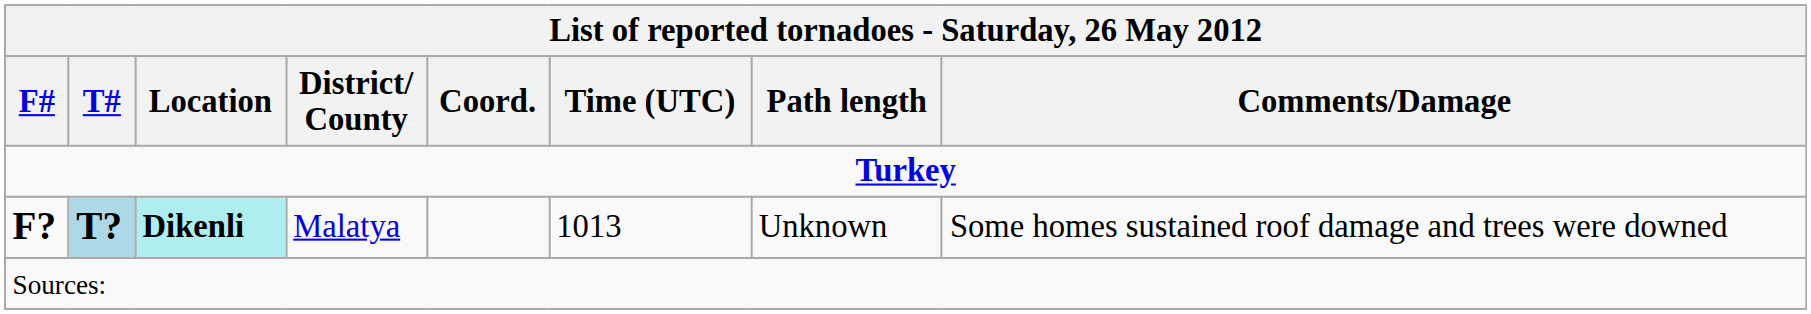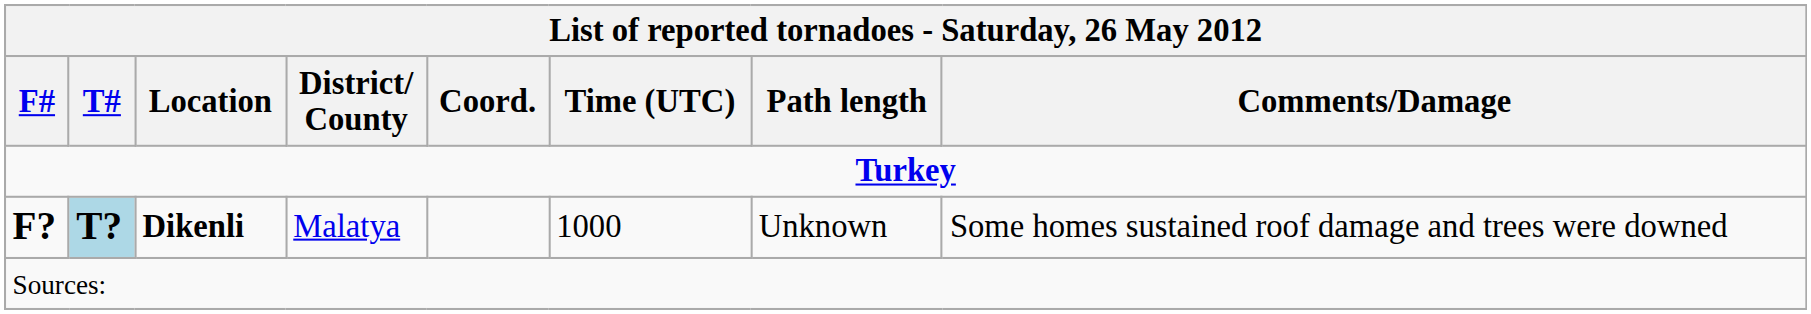(193, 226) paleturquoise background -> (193, 226) no background
(589, 226) 1013 -> (589, 226) 1000
